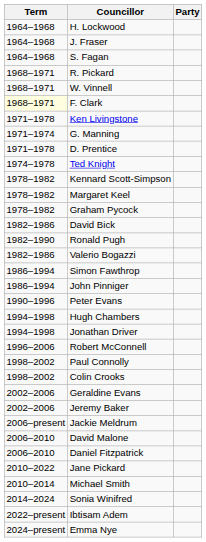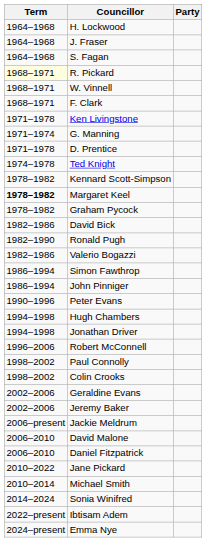(31, 73) no background -> (31, 73) lightyellow background
(31, 103) lightyellow background -> (31, 103) no background
(31, 194) normal -> (31, 194) bold
